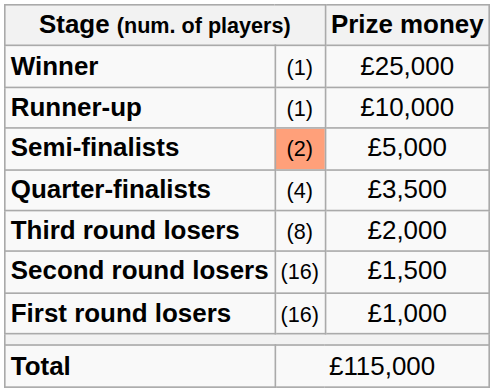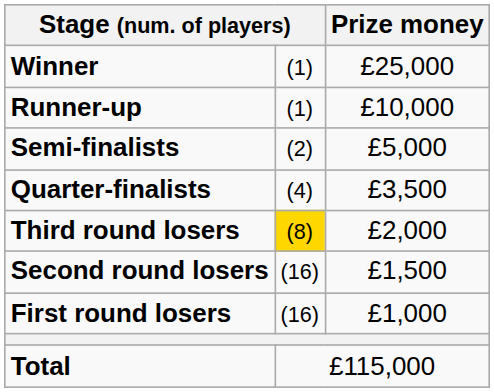(300, 149) lightsalmon background -> (300, 149) no background
(300, 232) no background -> (300, 232) gold background
